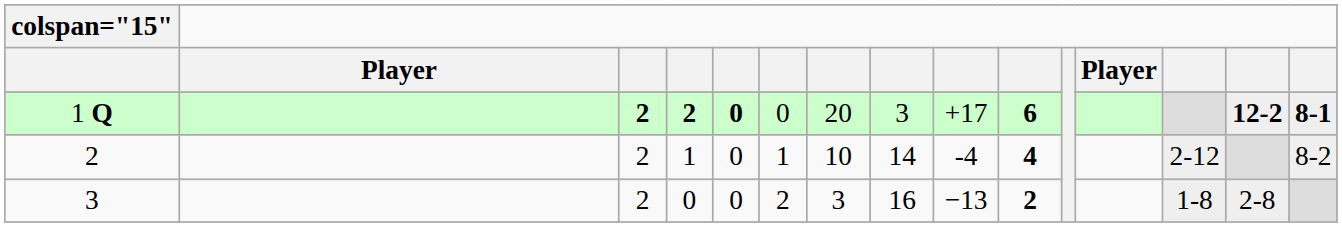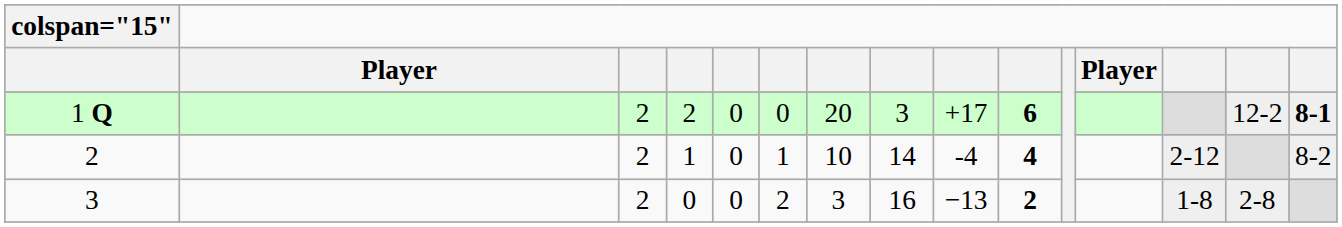(642, 112) bold -> (642, 112) normal
(689, 112) bold -> (689, 112) normal
(736, 112) bold -> (736, 112) normal
(1257, 112) bold -> (1257, 112) normal
